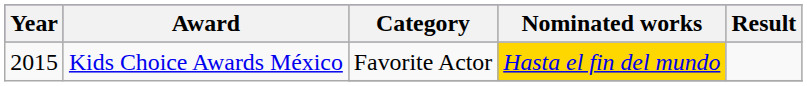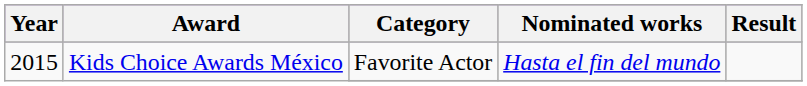(612, 61) gold background -> (612, 61) no background
